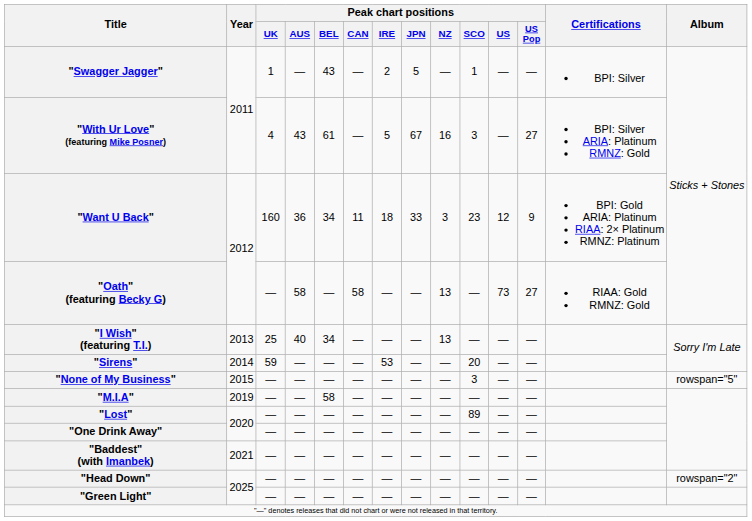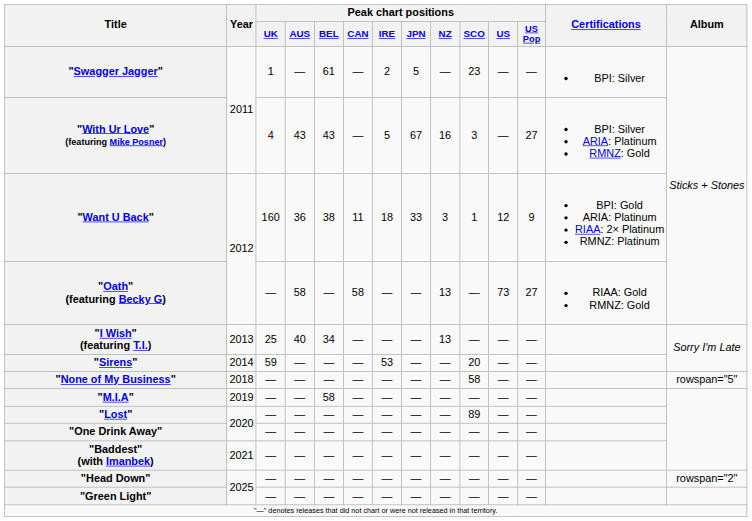(329, 72) 43 -> (329, 72) 61
(474, 72) 1 -> (474, 72) 23
(329, 135) 61 -> (329, 135) 43
(329, 217) 34 -> (329, 217) 38
(474, 217) 23 -> (474, 217) 1
(242, 380) 2015 -> (242, 380) 2018
(474, 380) 3 -> (474, 380) 58
